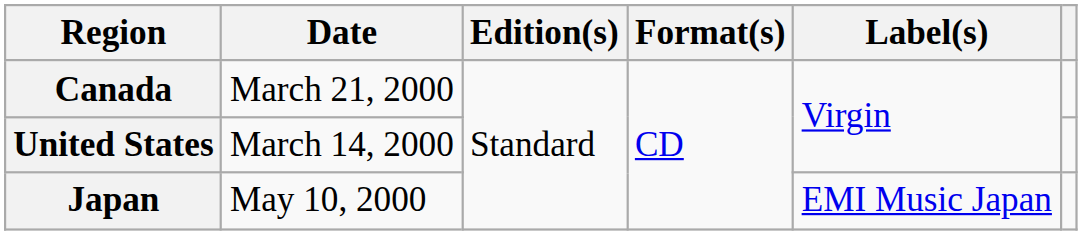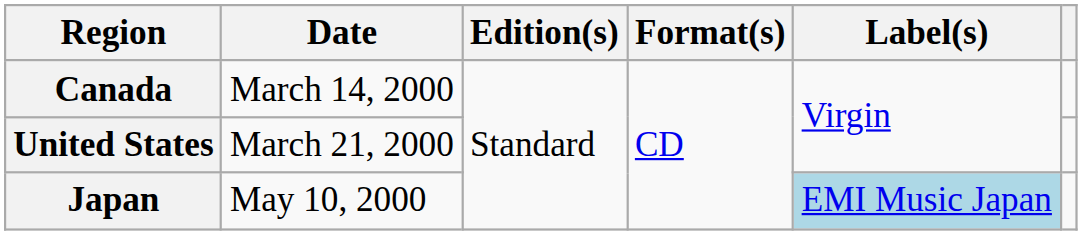(342, 88) March 21, 2000 -> (342, 88) March 14, 2000
(342, 144) March 14, 2000 -> (342, 144) March 21, 2000
(927, 199) no background -> (927, 199) lightblue background
